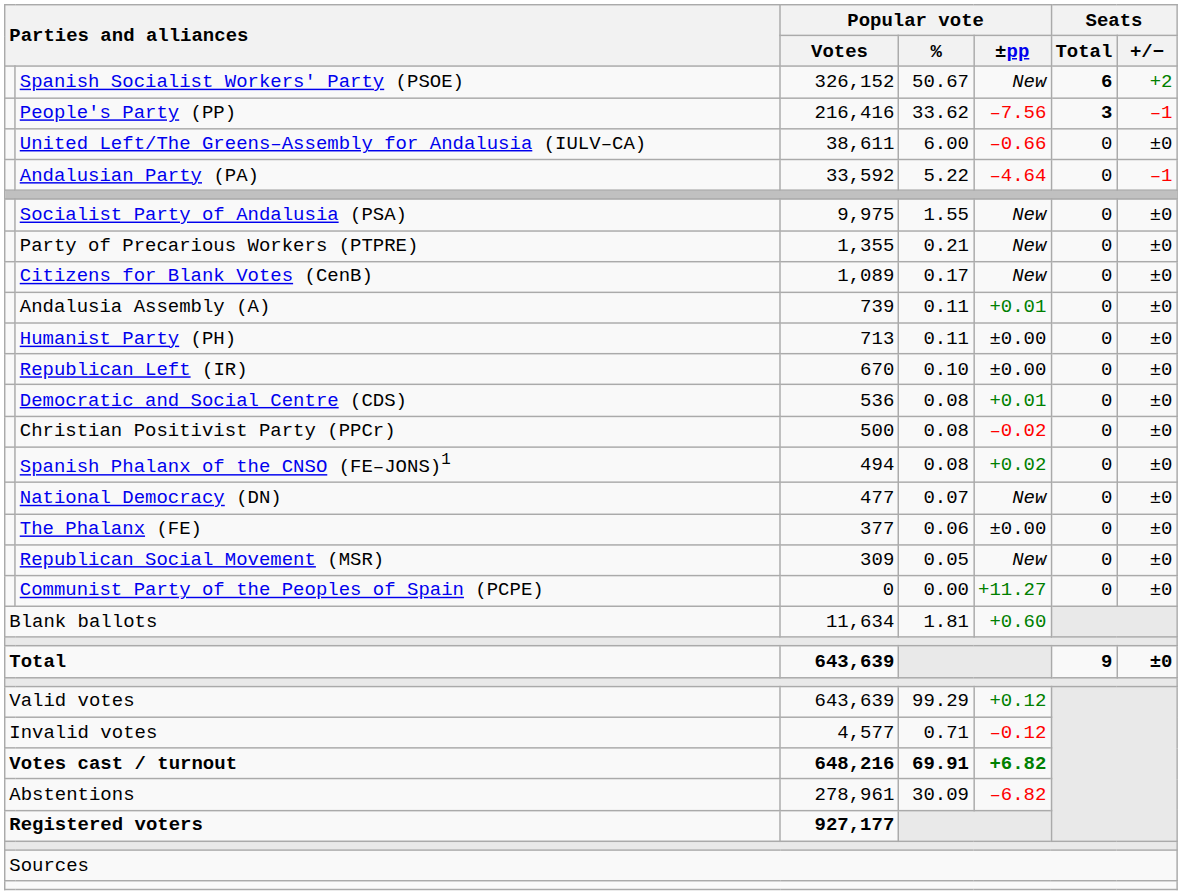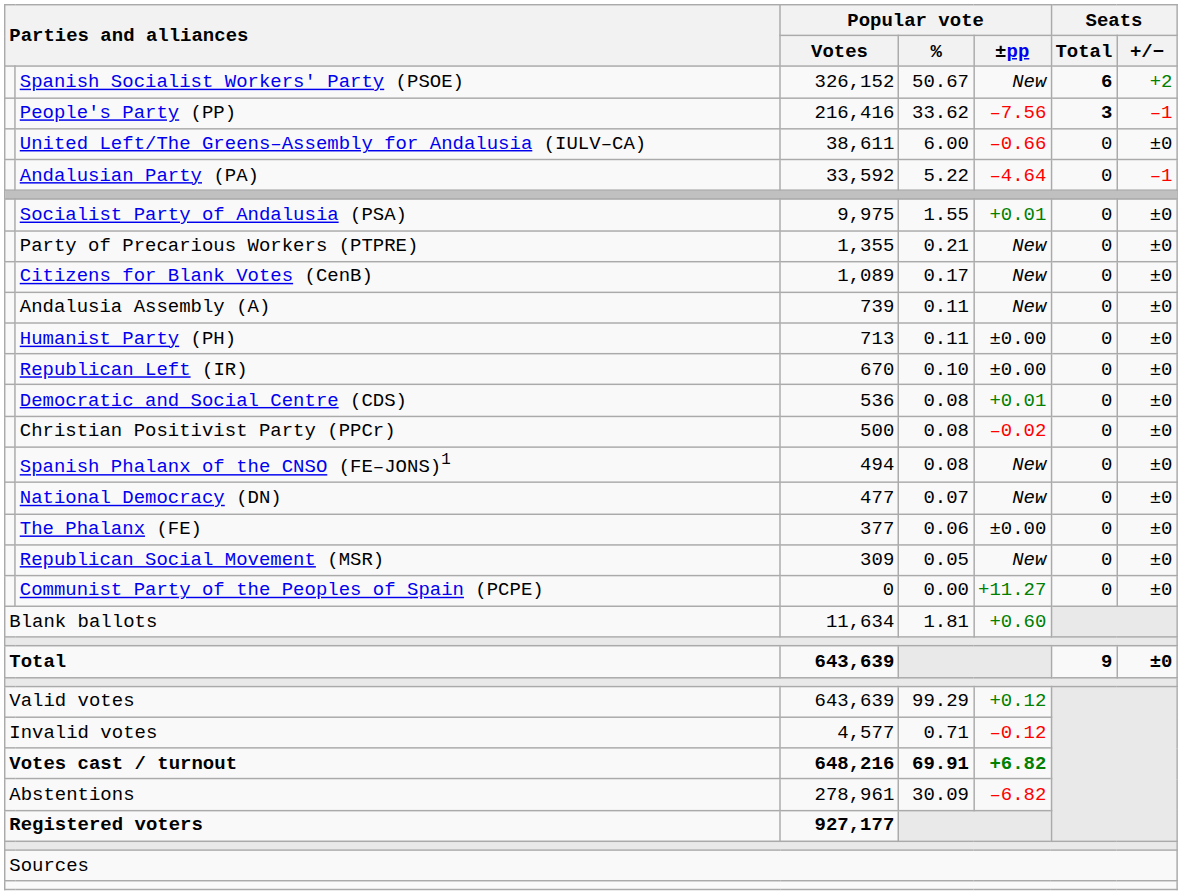(1029, 215) New -> (1018, 215) +0.01
(1018, 308) +0.01 -> (1029, 308) New
(1018, 465) +0.02 -> (1029, 465) New
